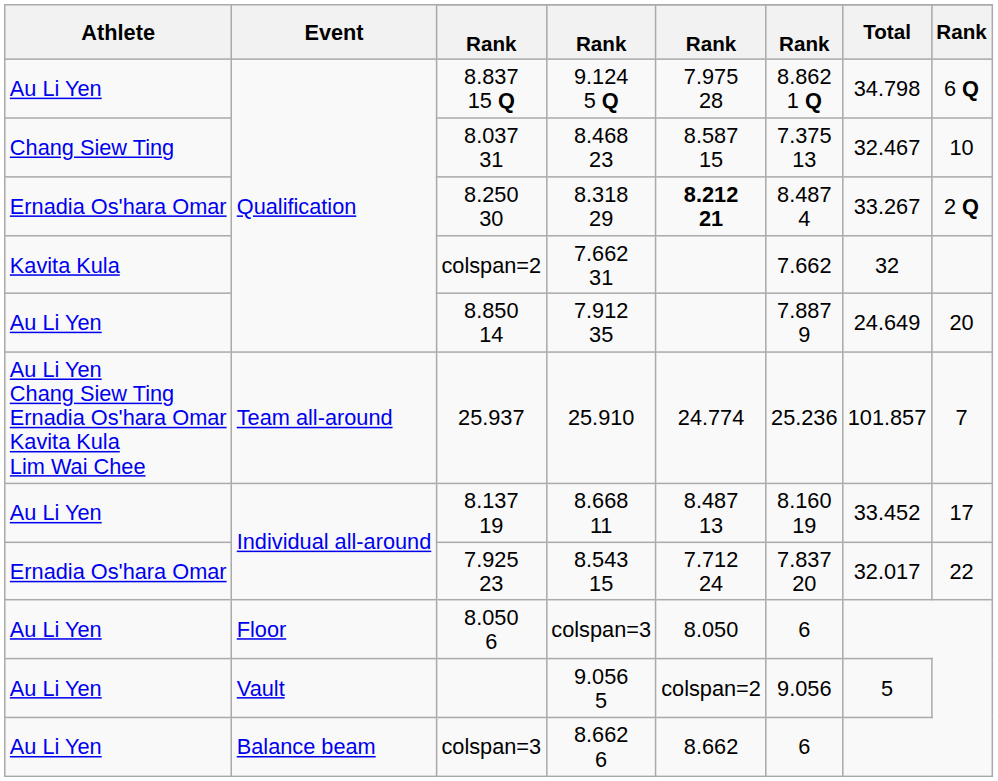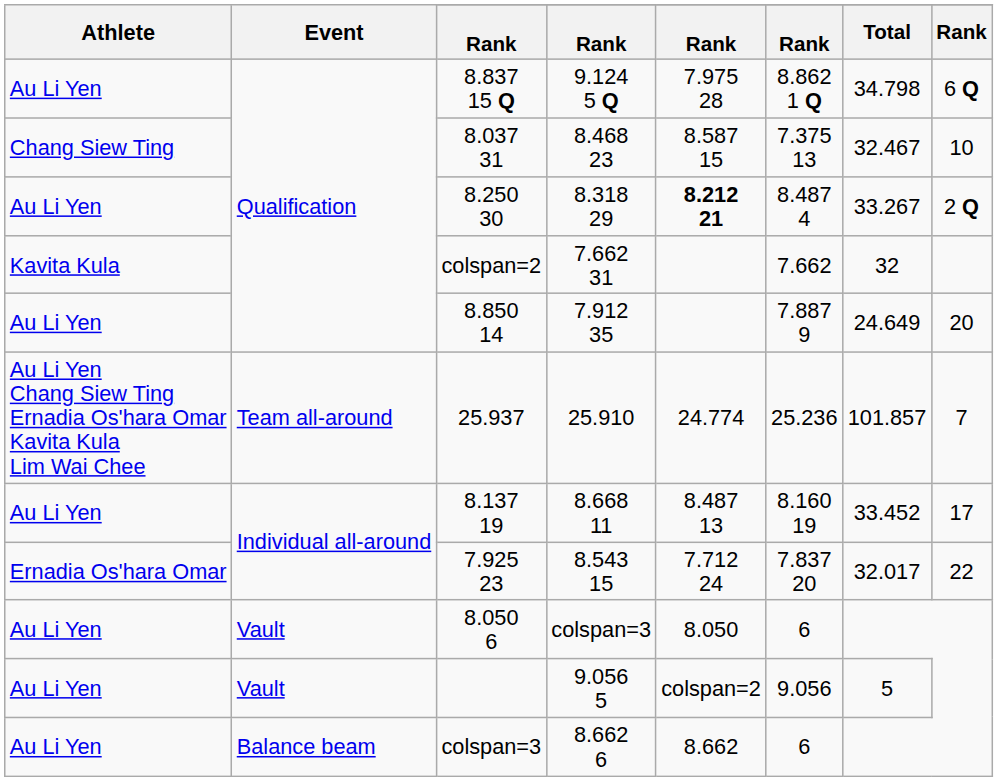(118, 206) Ernadia Os'hara Omar -> (56, 206) Au Li Yen
(262, 630) Floor -> (261, 630) Vault
